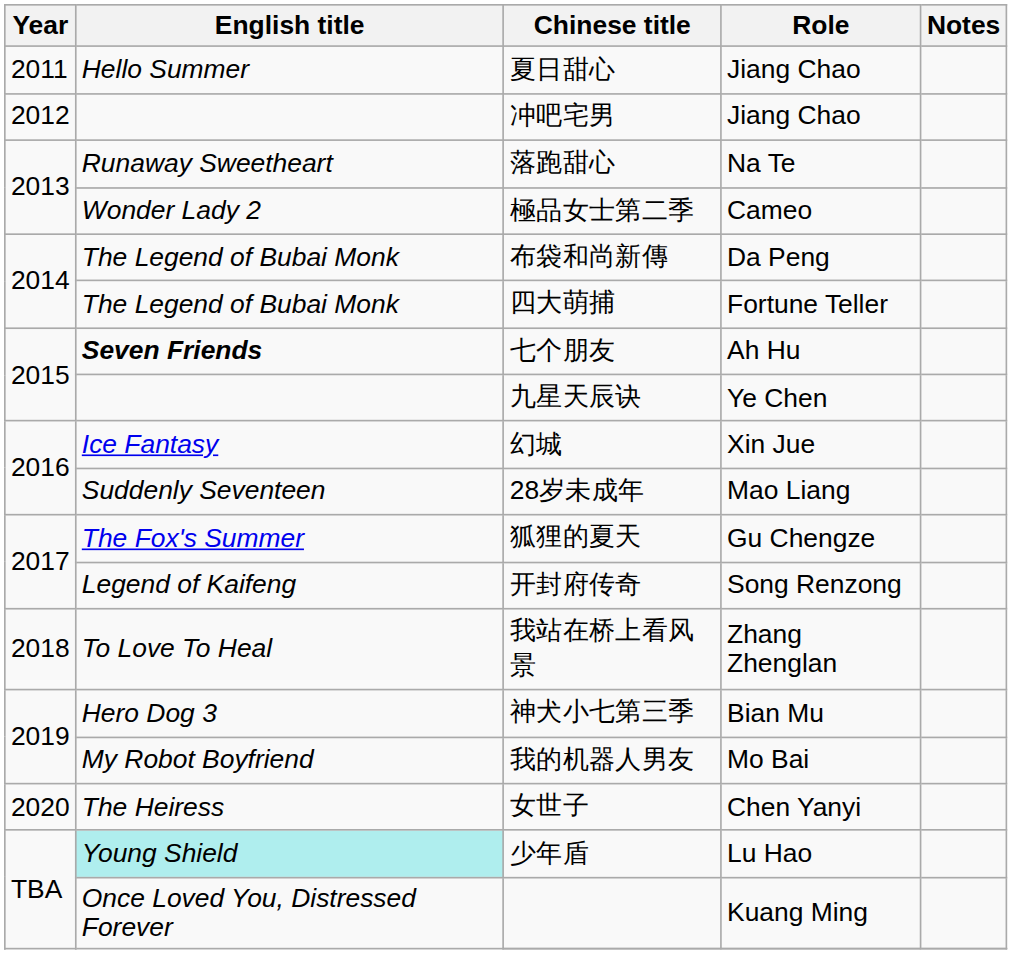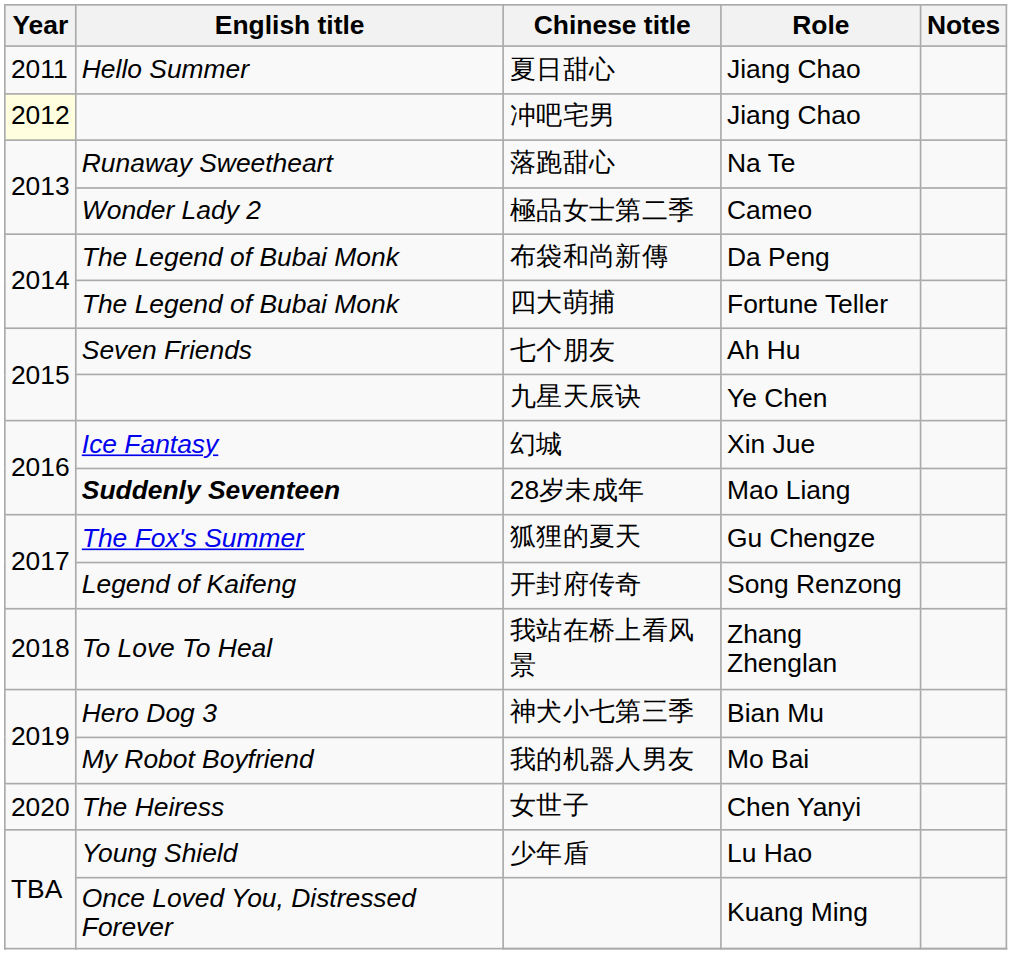(40, 116) no background -> (40, 116) lightyellow background
(172, 350) bold -> (167, 350) normal
(204, 491) normal -> (211, 491) bold
(160, 853) paleturquoise background -> (160, 853) no background
